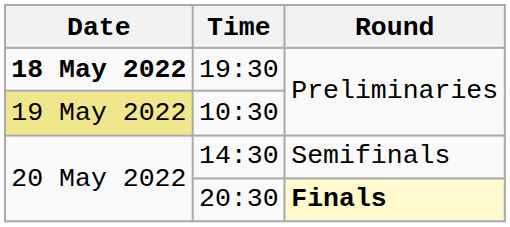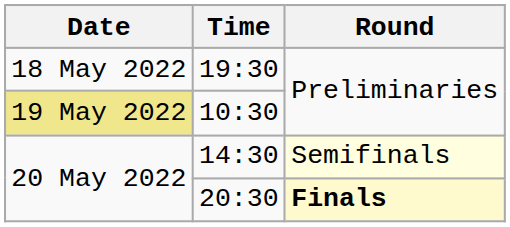(99, 70) bold -> (99, 70) normal
(371, 156) no background -> (371, 156) lightyellow background
